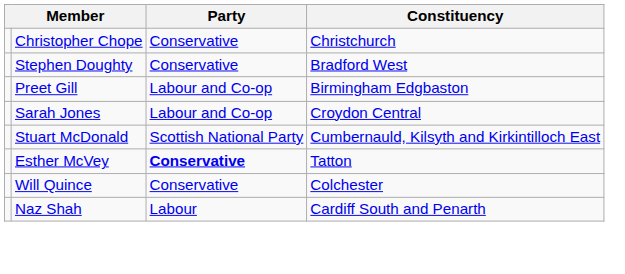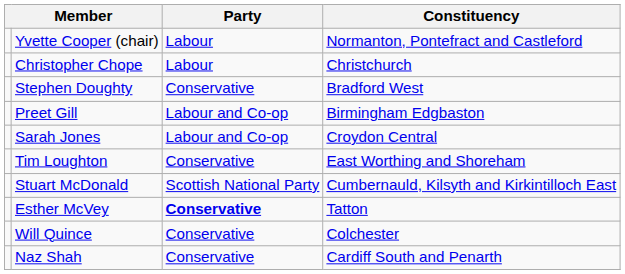+ row: (87, 40)
(194, 40) Conservative -> (189, 64) Labour
+ row: (61, 161)
(173, 209) Labour -> (210, 257) Conservative
